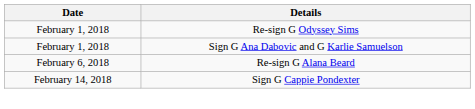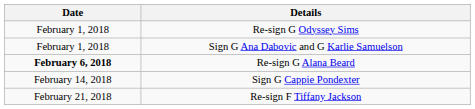(73, 63) normal -> (73, 63) bold
+ row: (306, 96)
